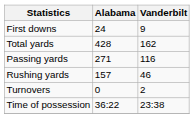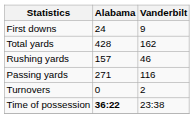rows swapped: (38, 74) <-> (37, 59)
(107, 105) normal -> (107, 105) bold
